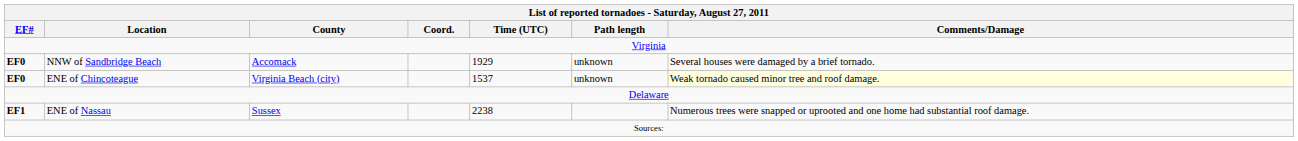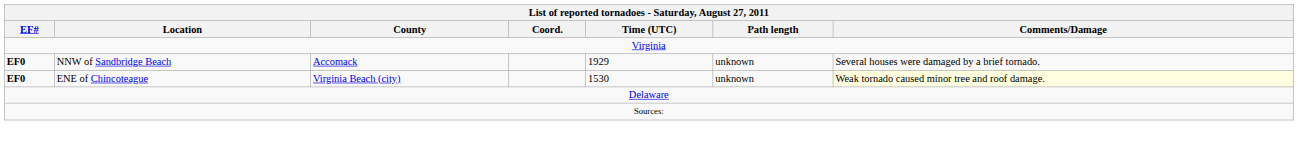(482, 78) 1537 -> (599, 78) 1530
- row: (79, 111)
